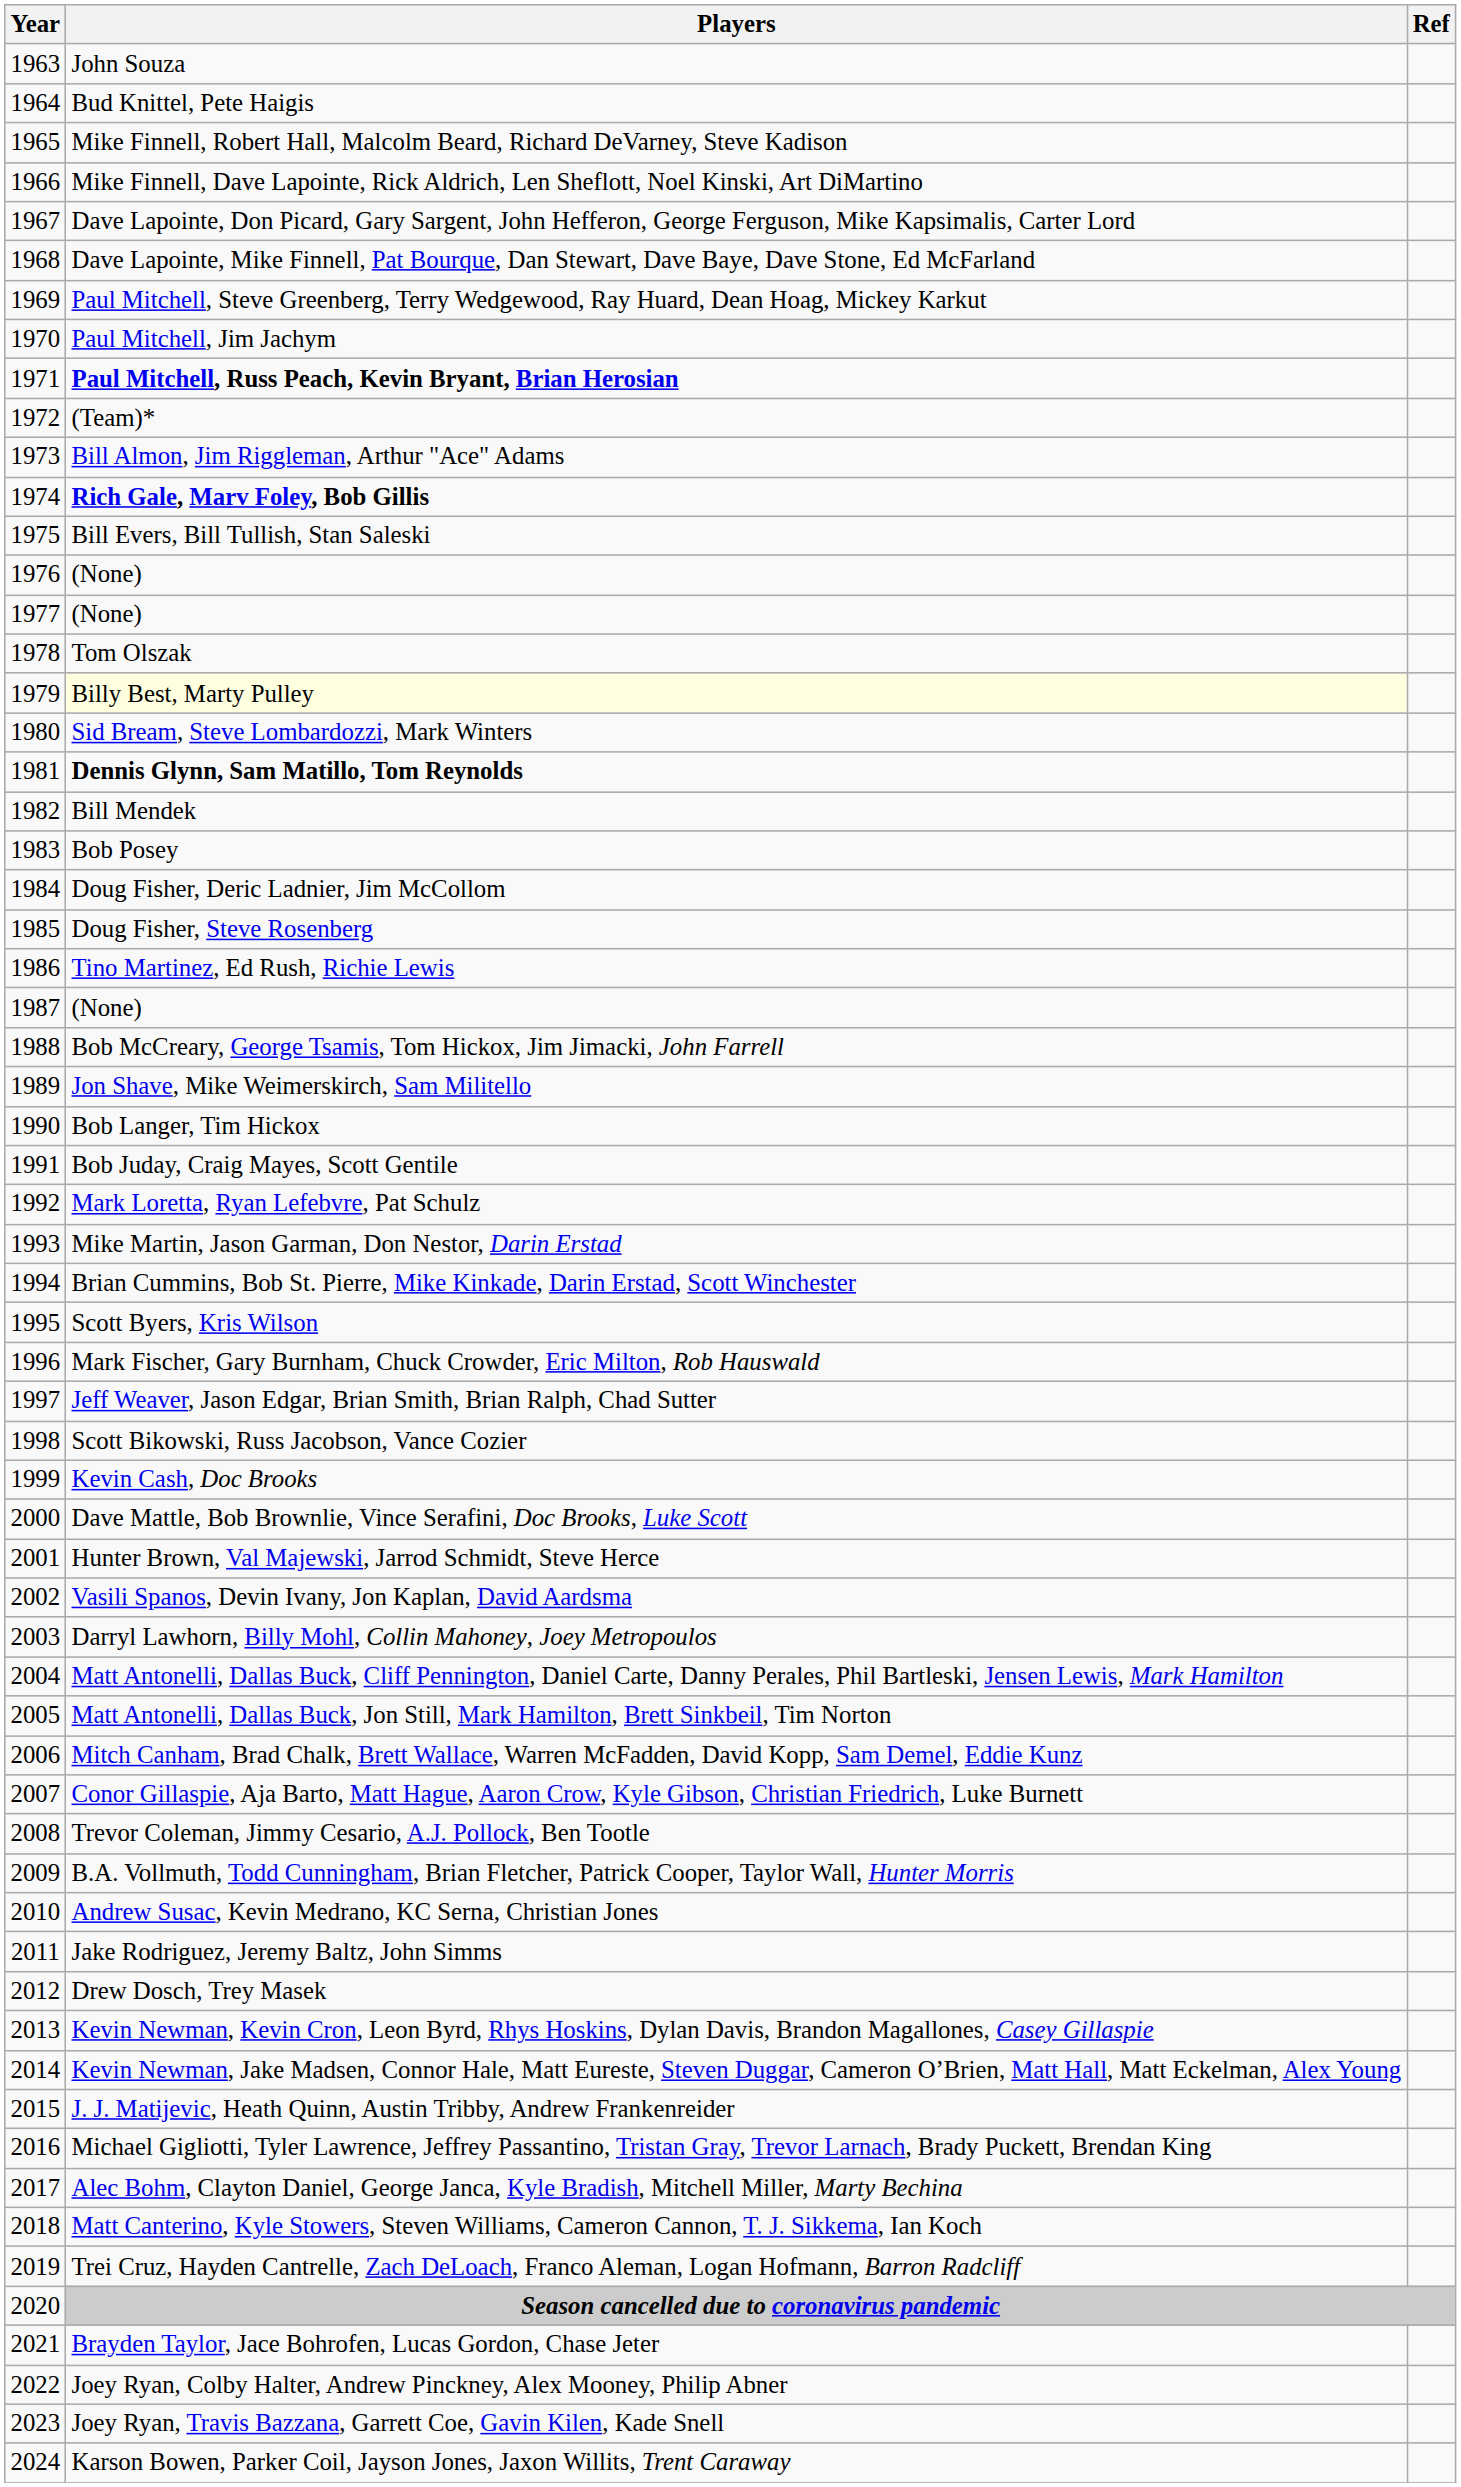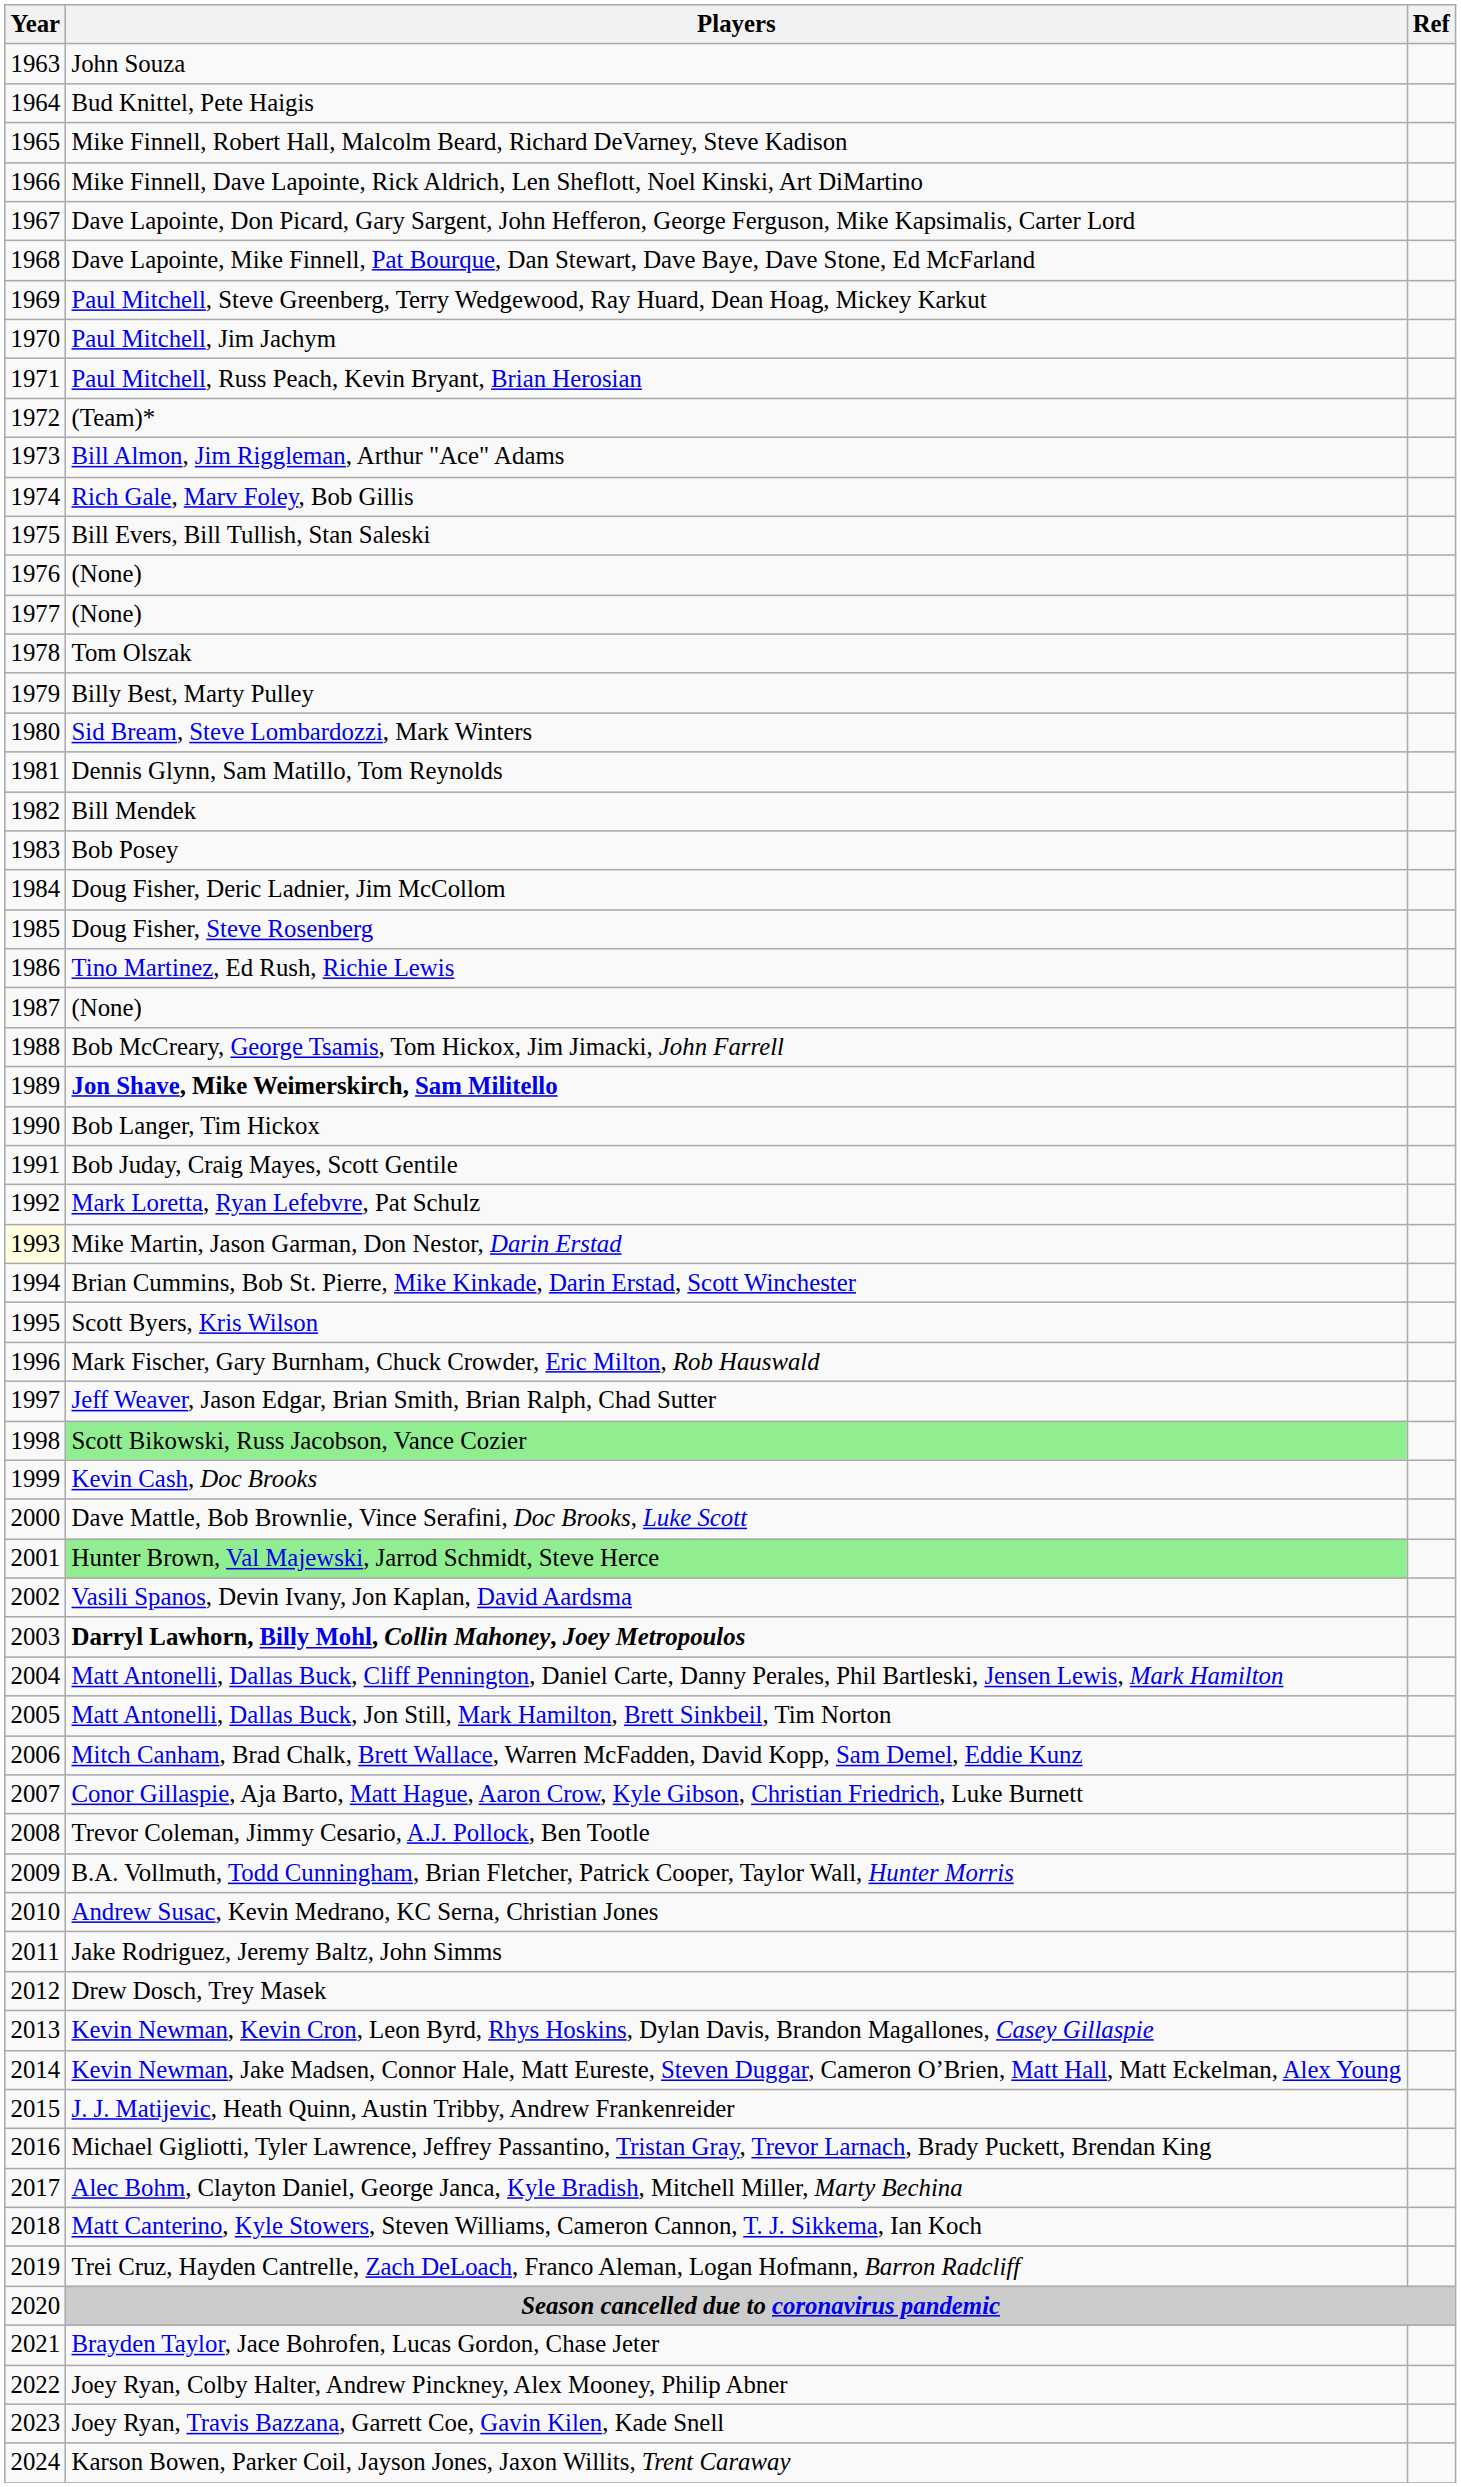(375, 378) bold -> (357, 378) normal
(250, 496) bold -> (243, 496) normal
(193, 692) lightyellow background -> (193, 692) no background
(297, 771) bold -> (287, 771) normal
(301, 1086) normal -> (315, 1086) bold
(35, 1243) no background -> (35, 1243) lightyellow background
(299, 1440) no background -> (299, 1440) lightgreen background
(365, 1558) no background -> (365, 1558) lightgreen background
(394, 1636) normal -> (408, 1636) bold
